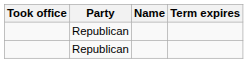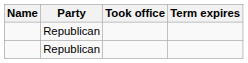columns swapped: (150, 13) <-> (37, 13)
